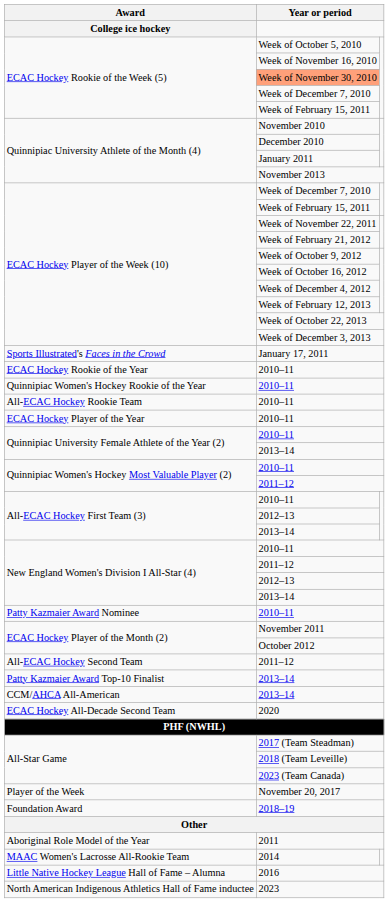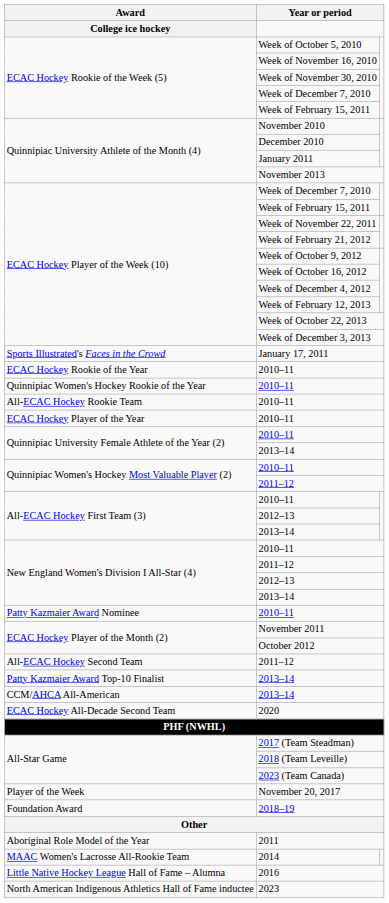(318, 77) lightsalmon background -> (318, 77) no background
